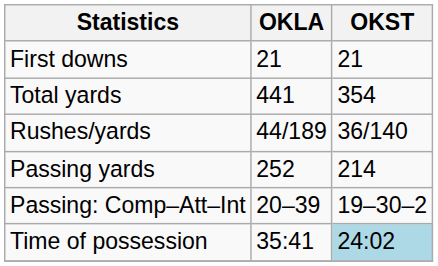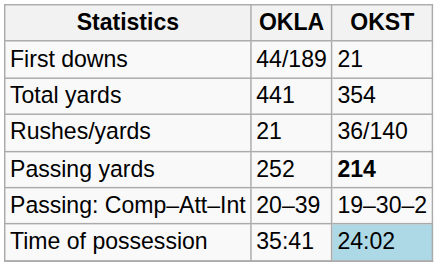(269, 59) 21 -> (292, 59) 44/189
(292, 132) 44/189 -> (269, 132) 21
(357, 168) normal -> (357, 168) bold
